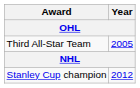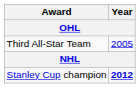(122, 75) normal -> (122, 75) bold
